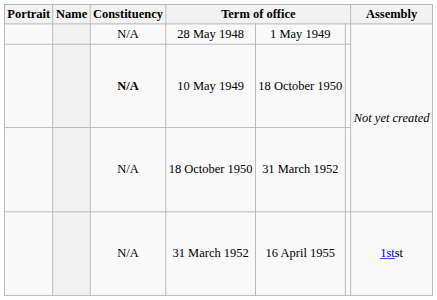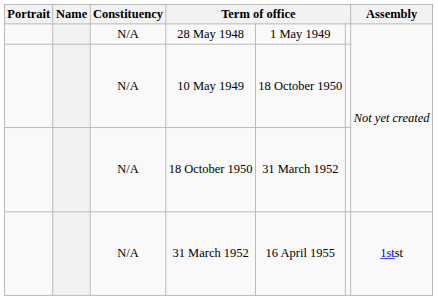(128, 85) bold -> (128, 85) normal
